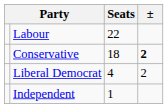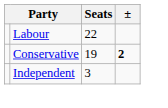(113, 53) 18 -> (91, 53) 19
- row: (57, 73)
(110, 93) 1 -> (88, 73) 3
